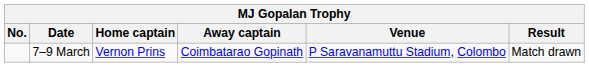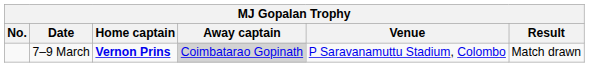(130, 52) normal -> (133, 52) bold
(242, 52) no background -> (242, 52) lightgrey background
